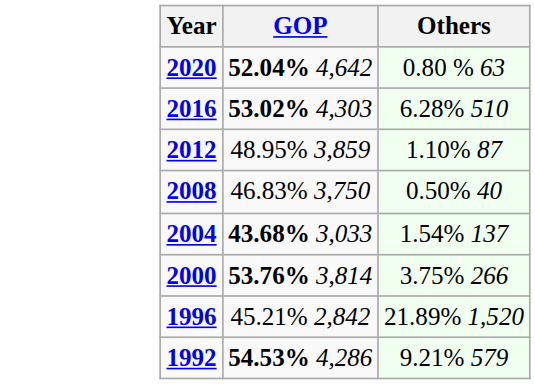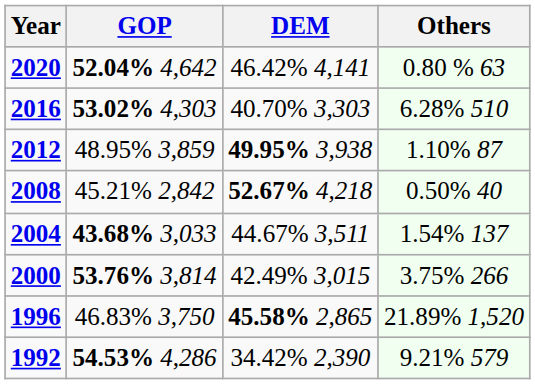+ column: (300, 26)
(300, 191) 46.83% 3,750 -> (145, 191) 45.21% 2,842
(300, 315) 45.21% 2,842 -> (145, 315) 46.83% 3,750
